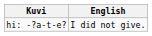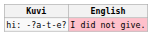(108, 25) no background -> (108, 25) pink background
